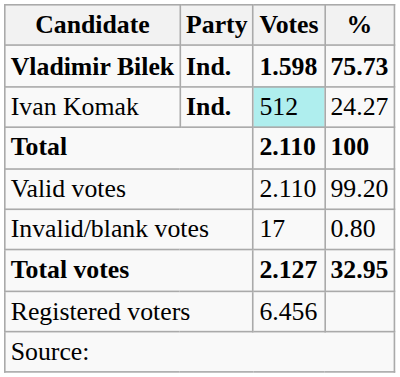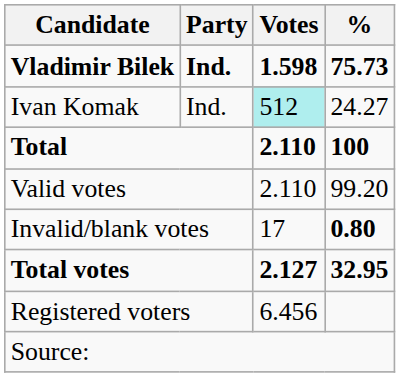(209, 106) bold -> (206, 106) normal
(353, 229) normal -> (353, 229) bold
